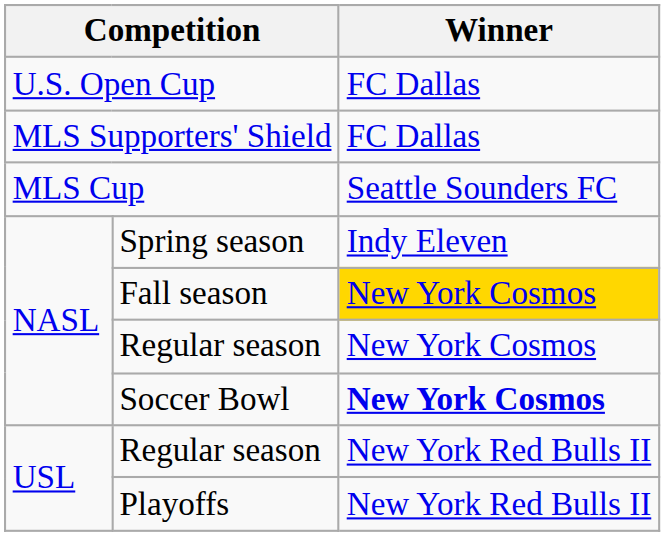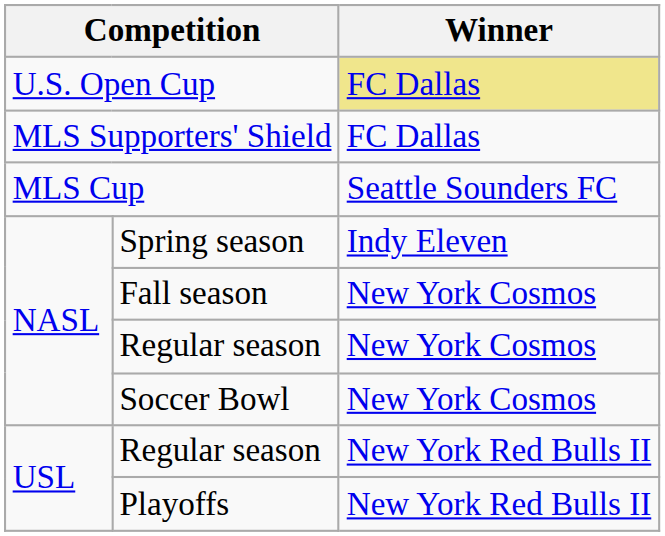(413, 83) no background -> (413, 83) khaki background
(471, 293) gold background -> (471, 293) no background
(476, 398) bold -> (471, 398) normal
